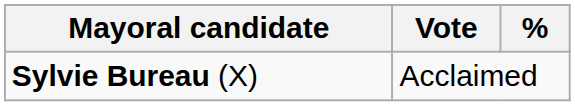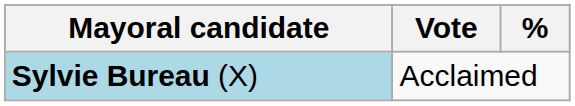(135, 75) no background -> (135, 75) lightblue background
